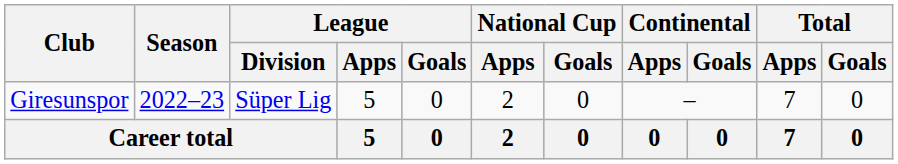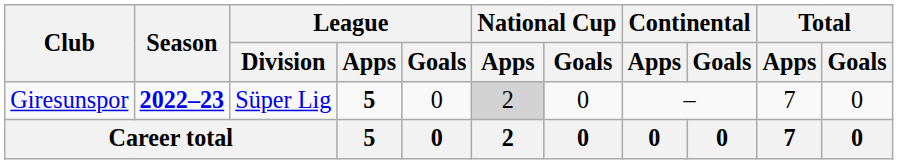(182, 100) normal -> (182, 100) bold
(369, 100) normal -> (369, 100) bold
(508, 100) no background -> (508, 100) lightgrey background
